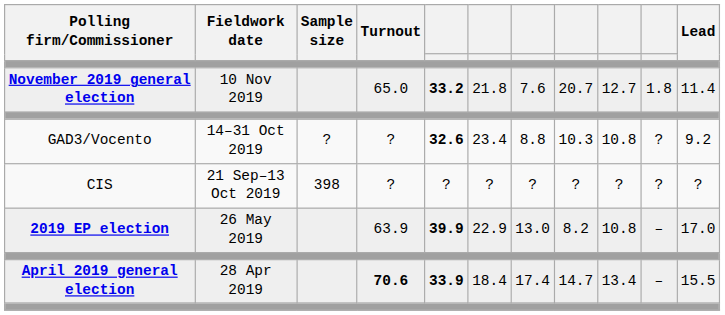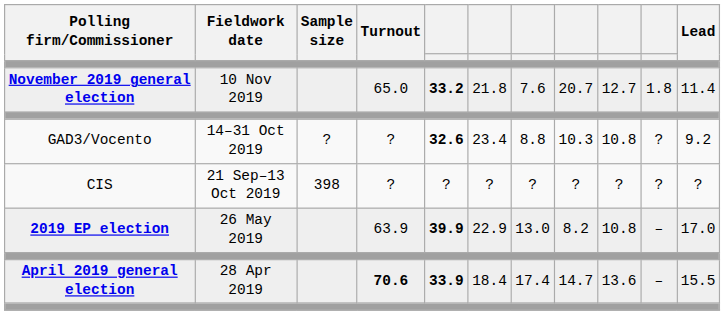(619, 282) 13.4 -> (619, 282) 13.6
